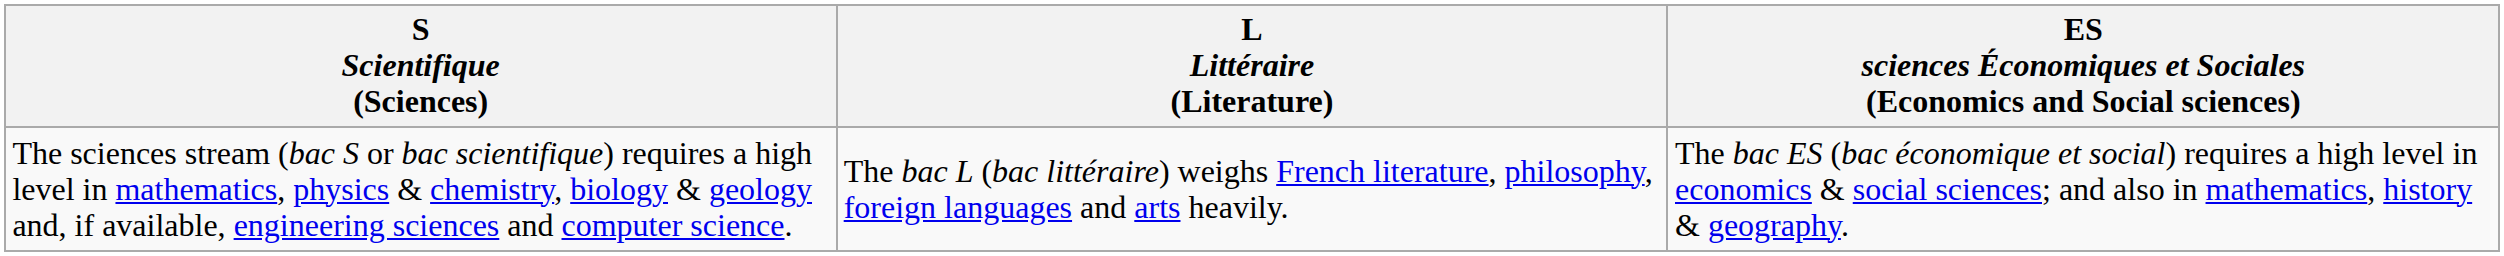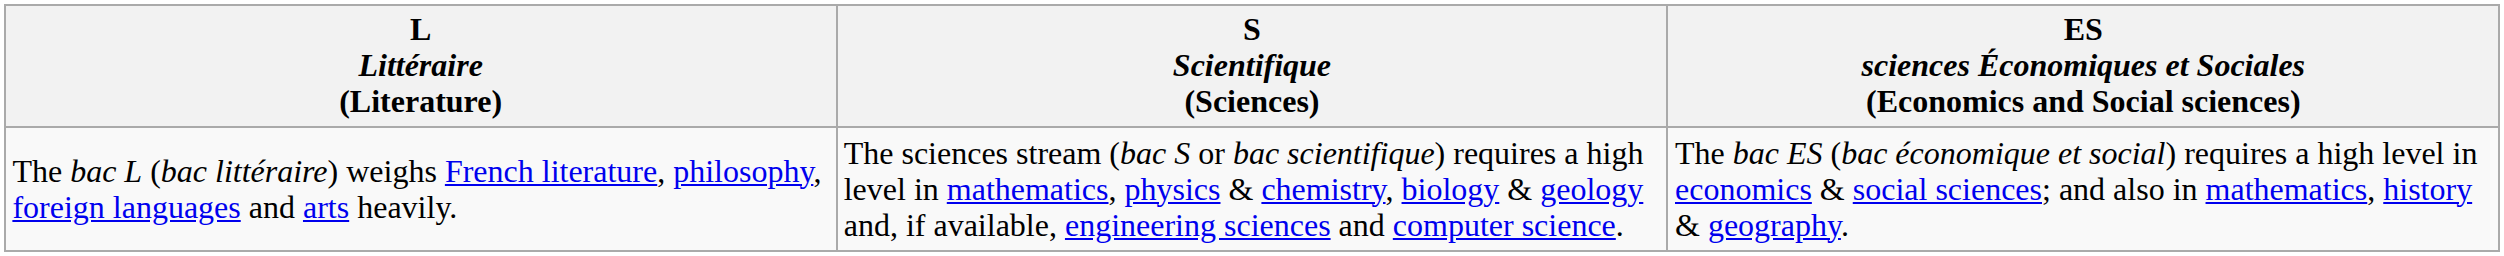columns swapped: (1252, 65) <-> (421, 65)
